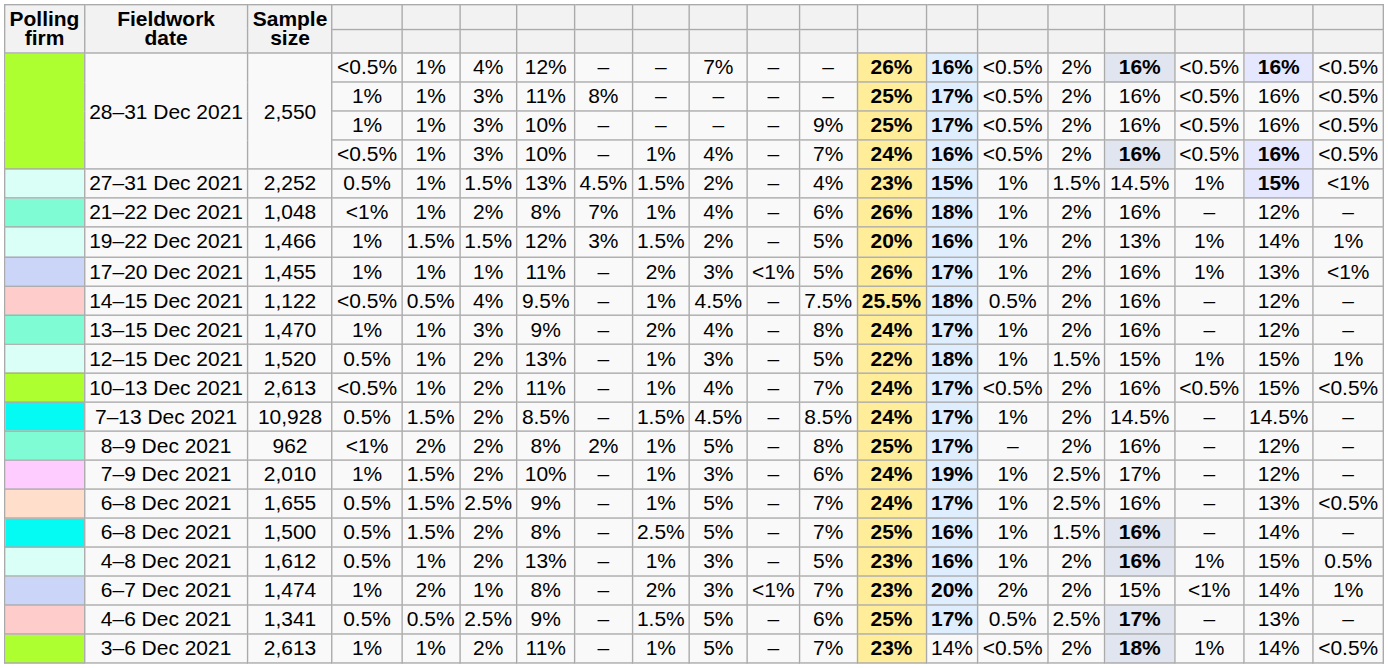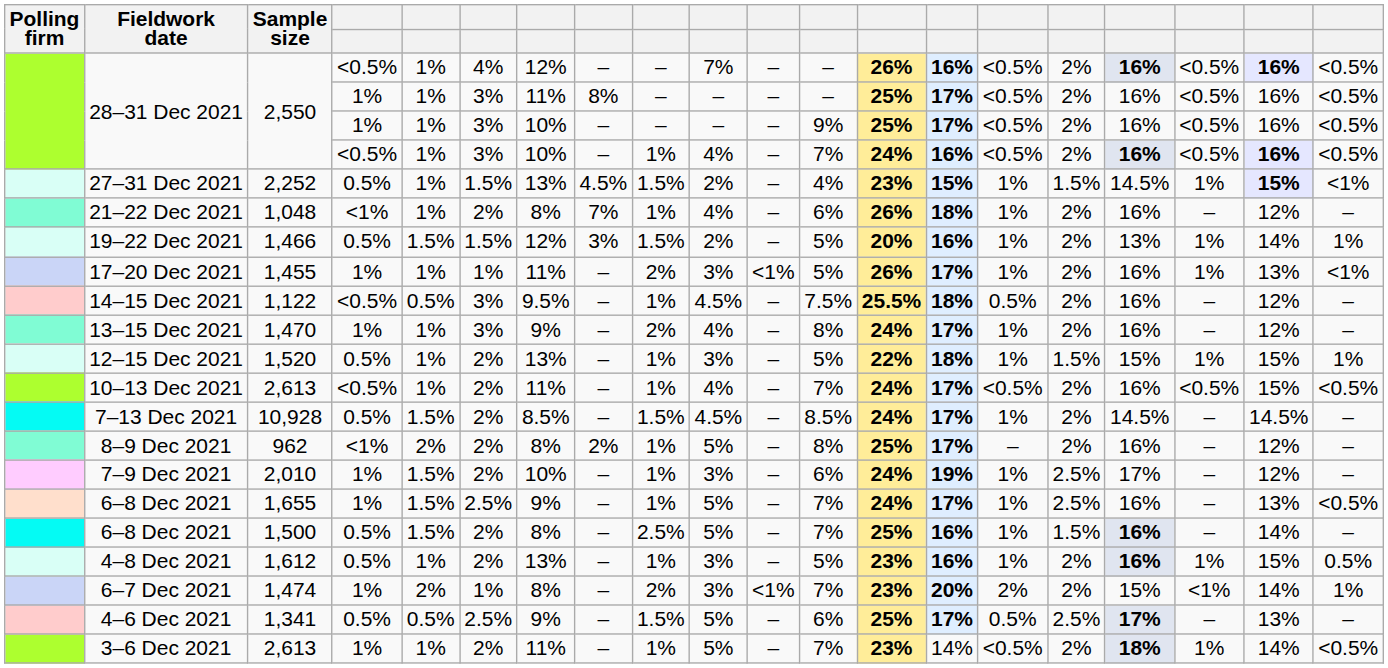(367, 242) 1% -> (367, 242) 0.5%
(488, 300) 4% -> (488, 300) 3%
(367, 503) 0.5% -> (367, 503) 1%
